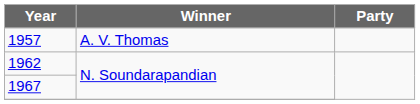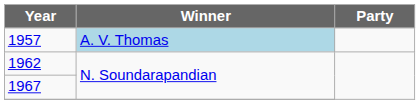(124, 39) no background -> (124, 39) lightblue background
